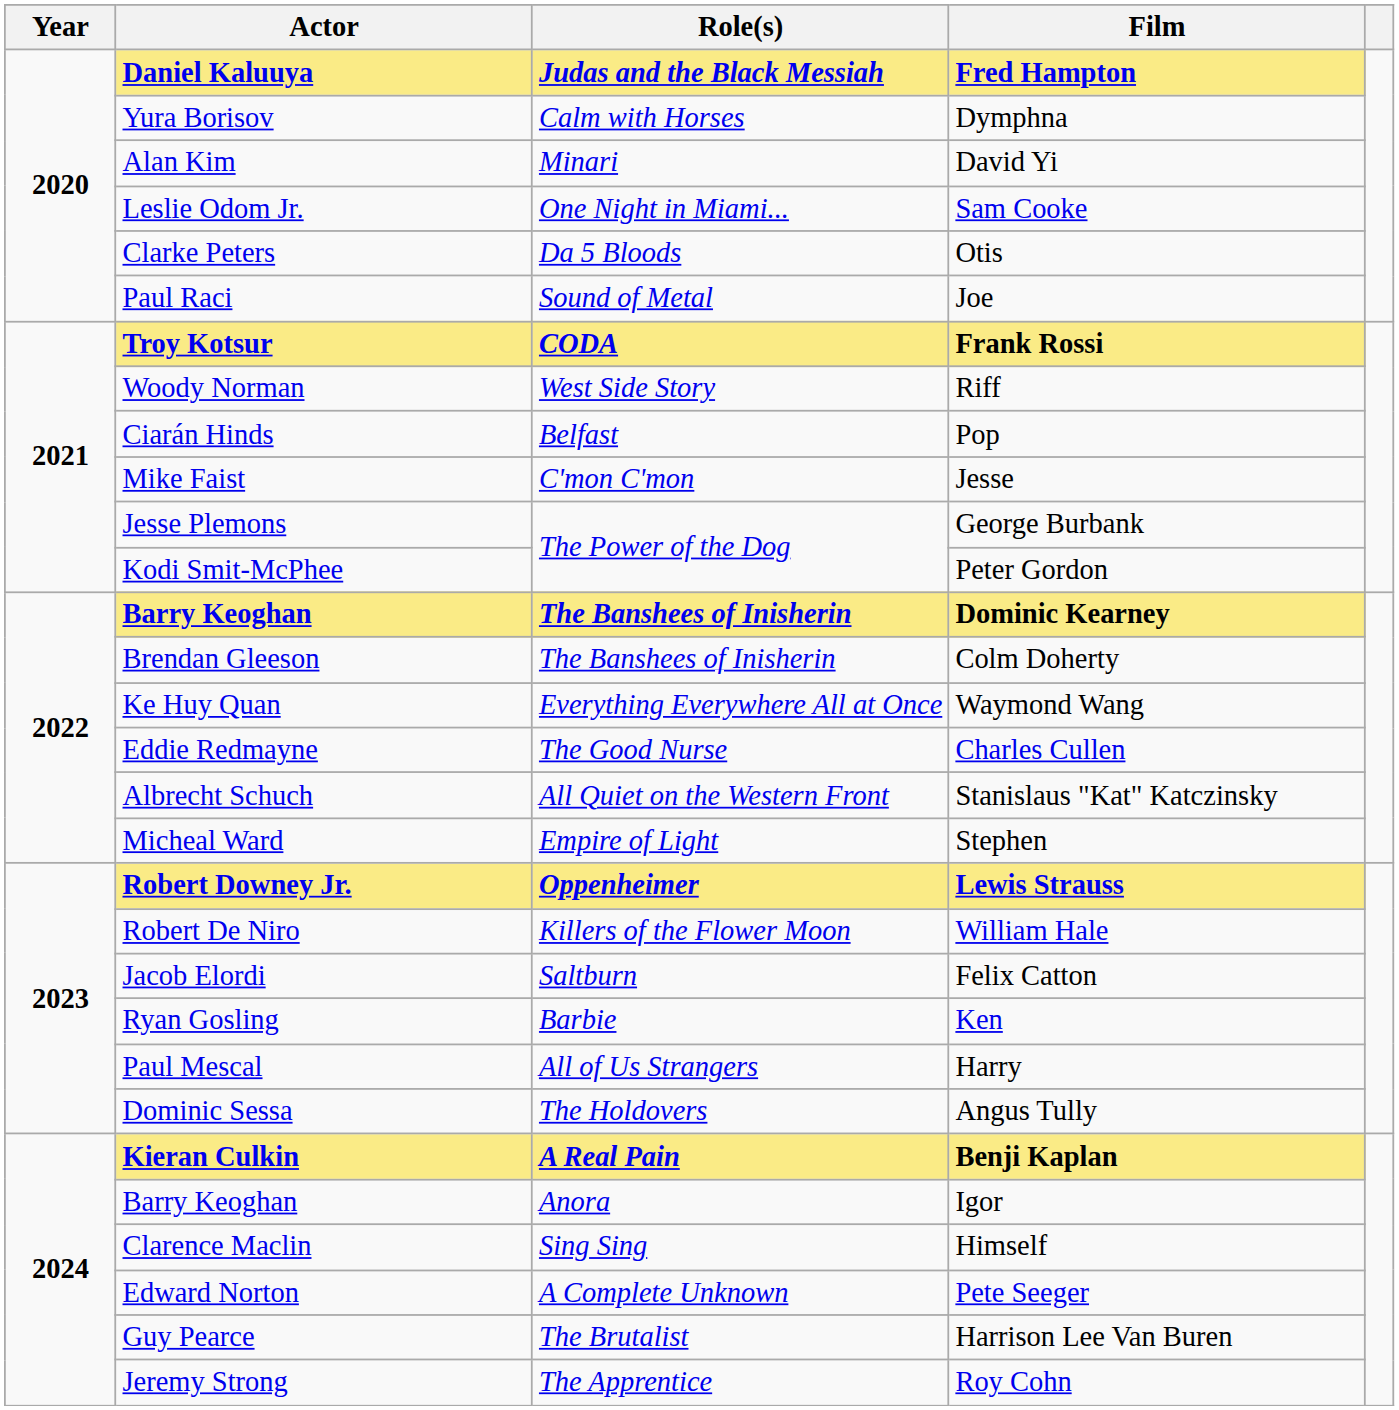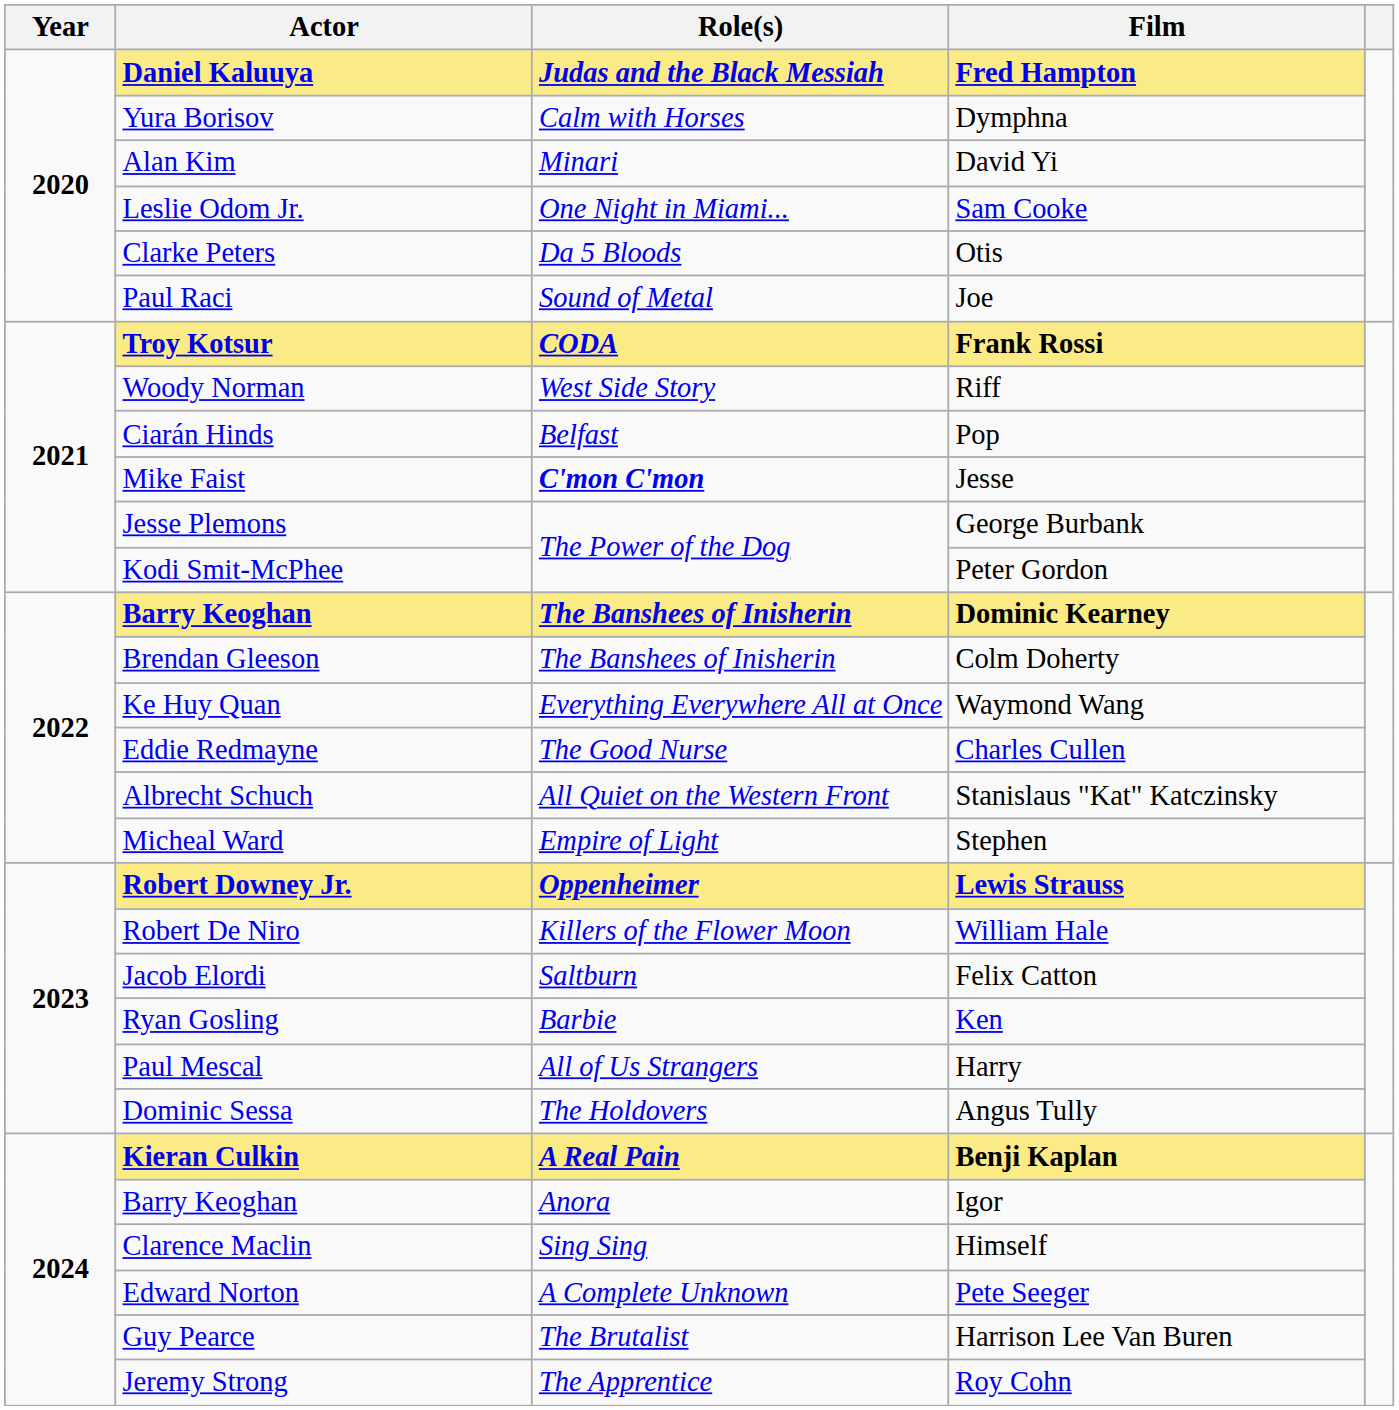(617, 478) normal -> (622, 478) bold
